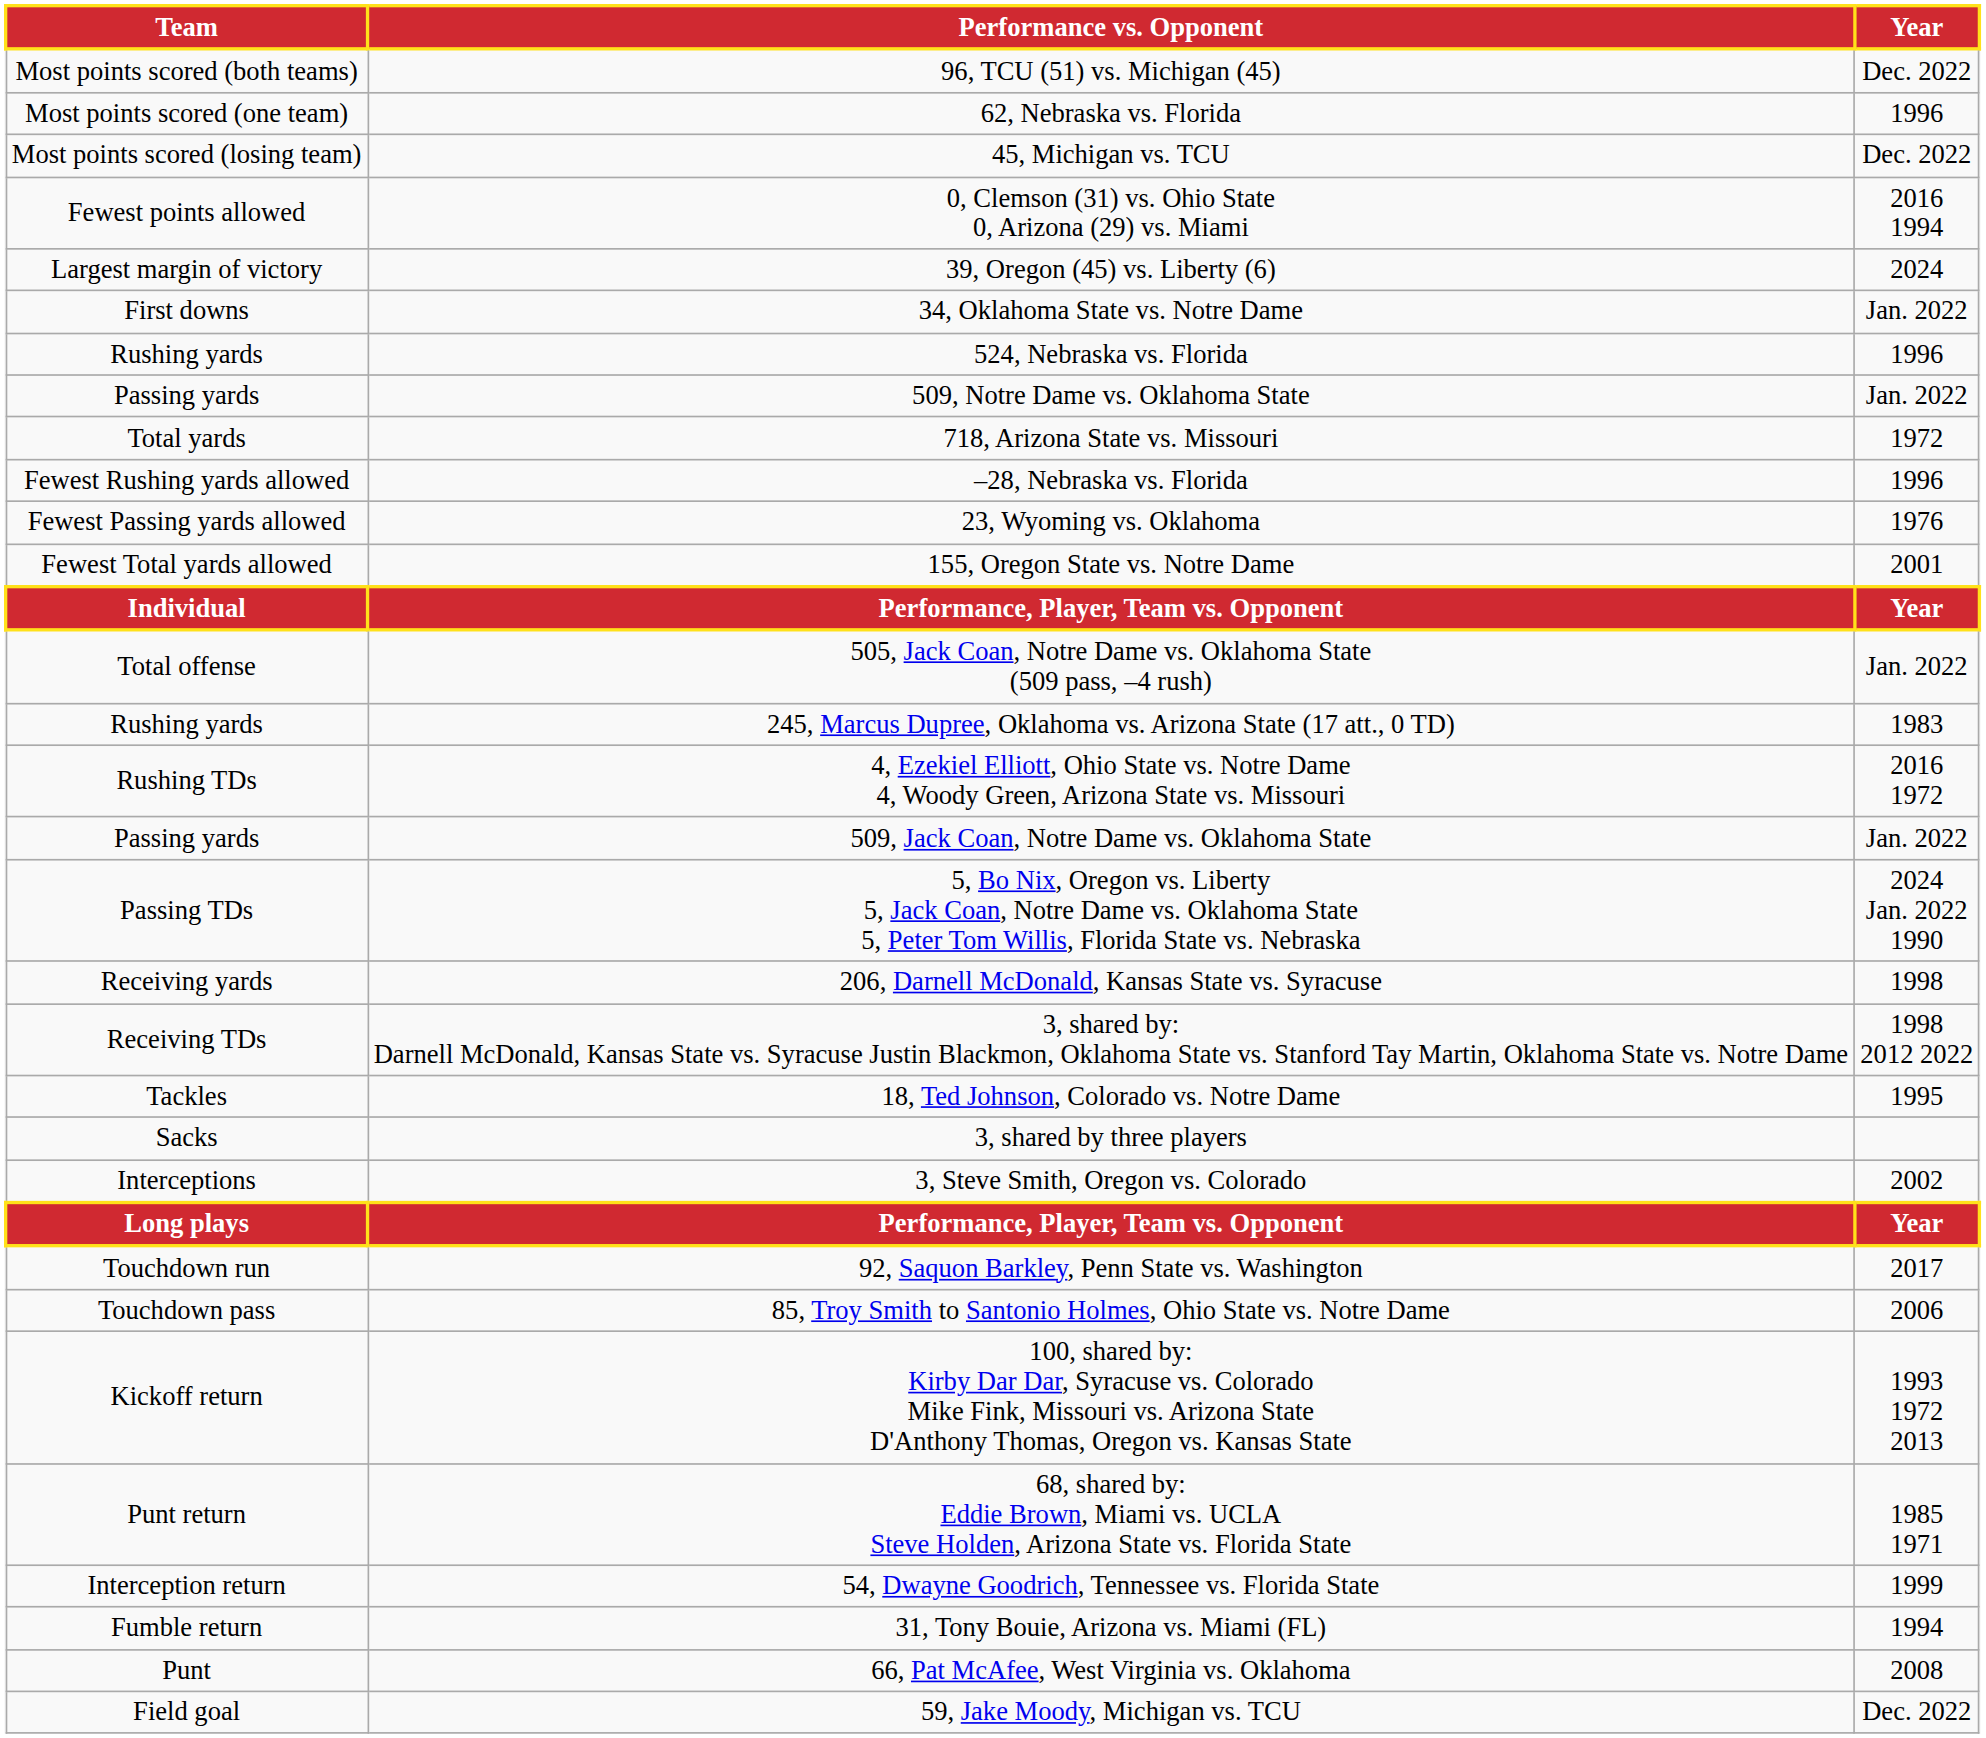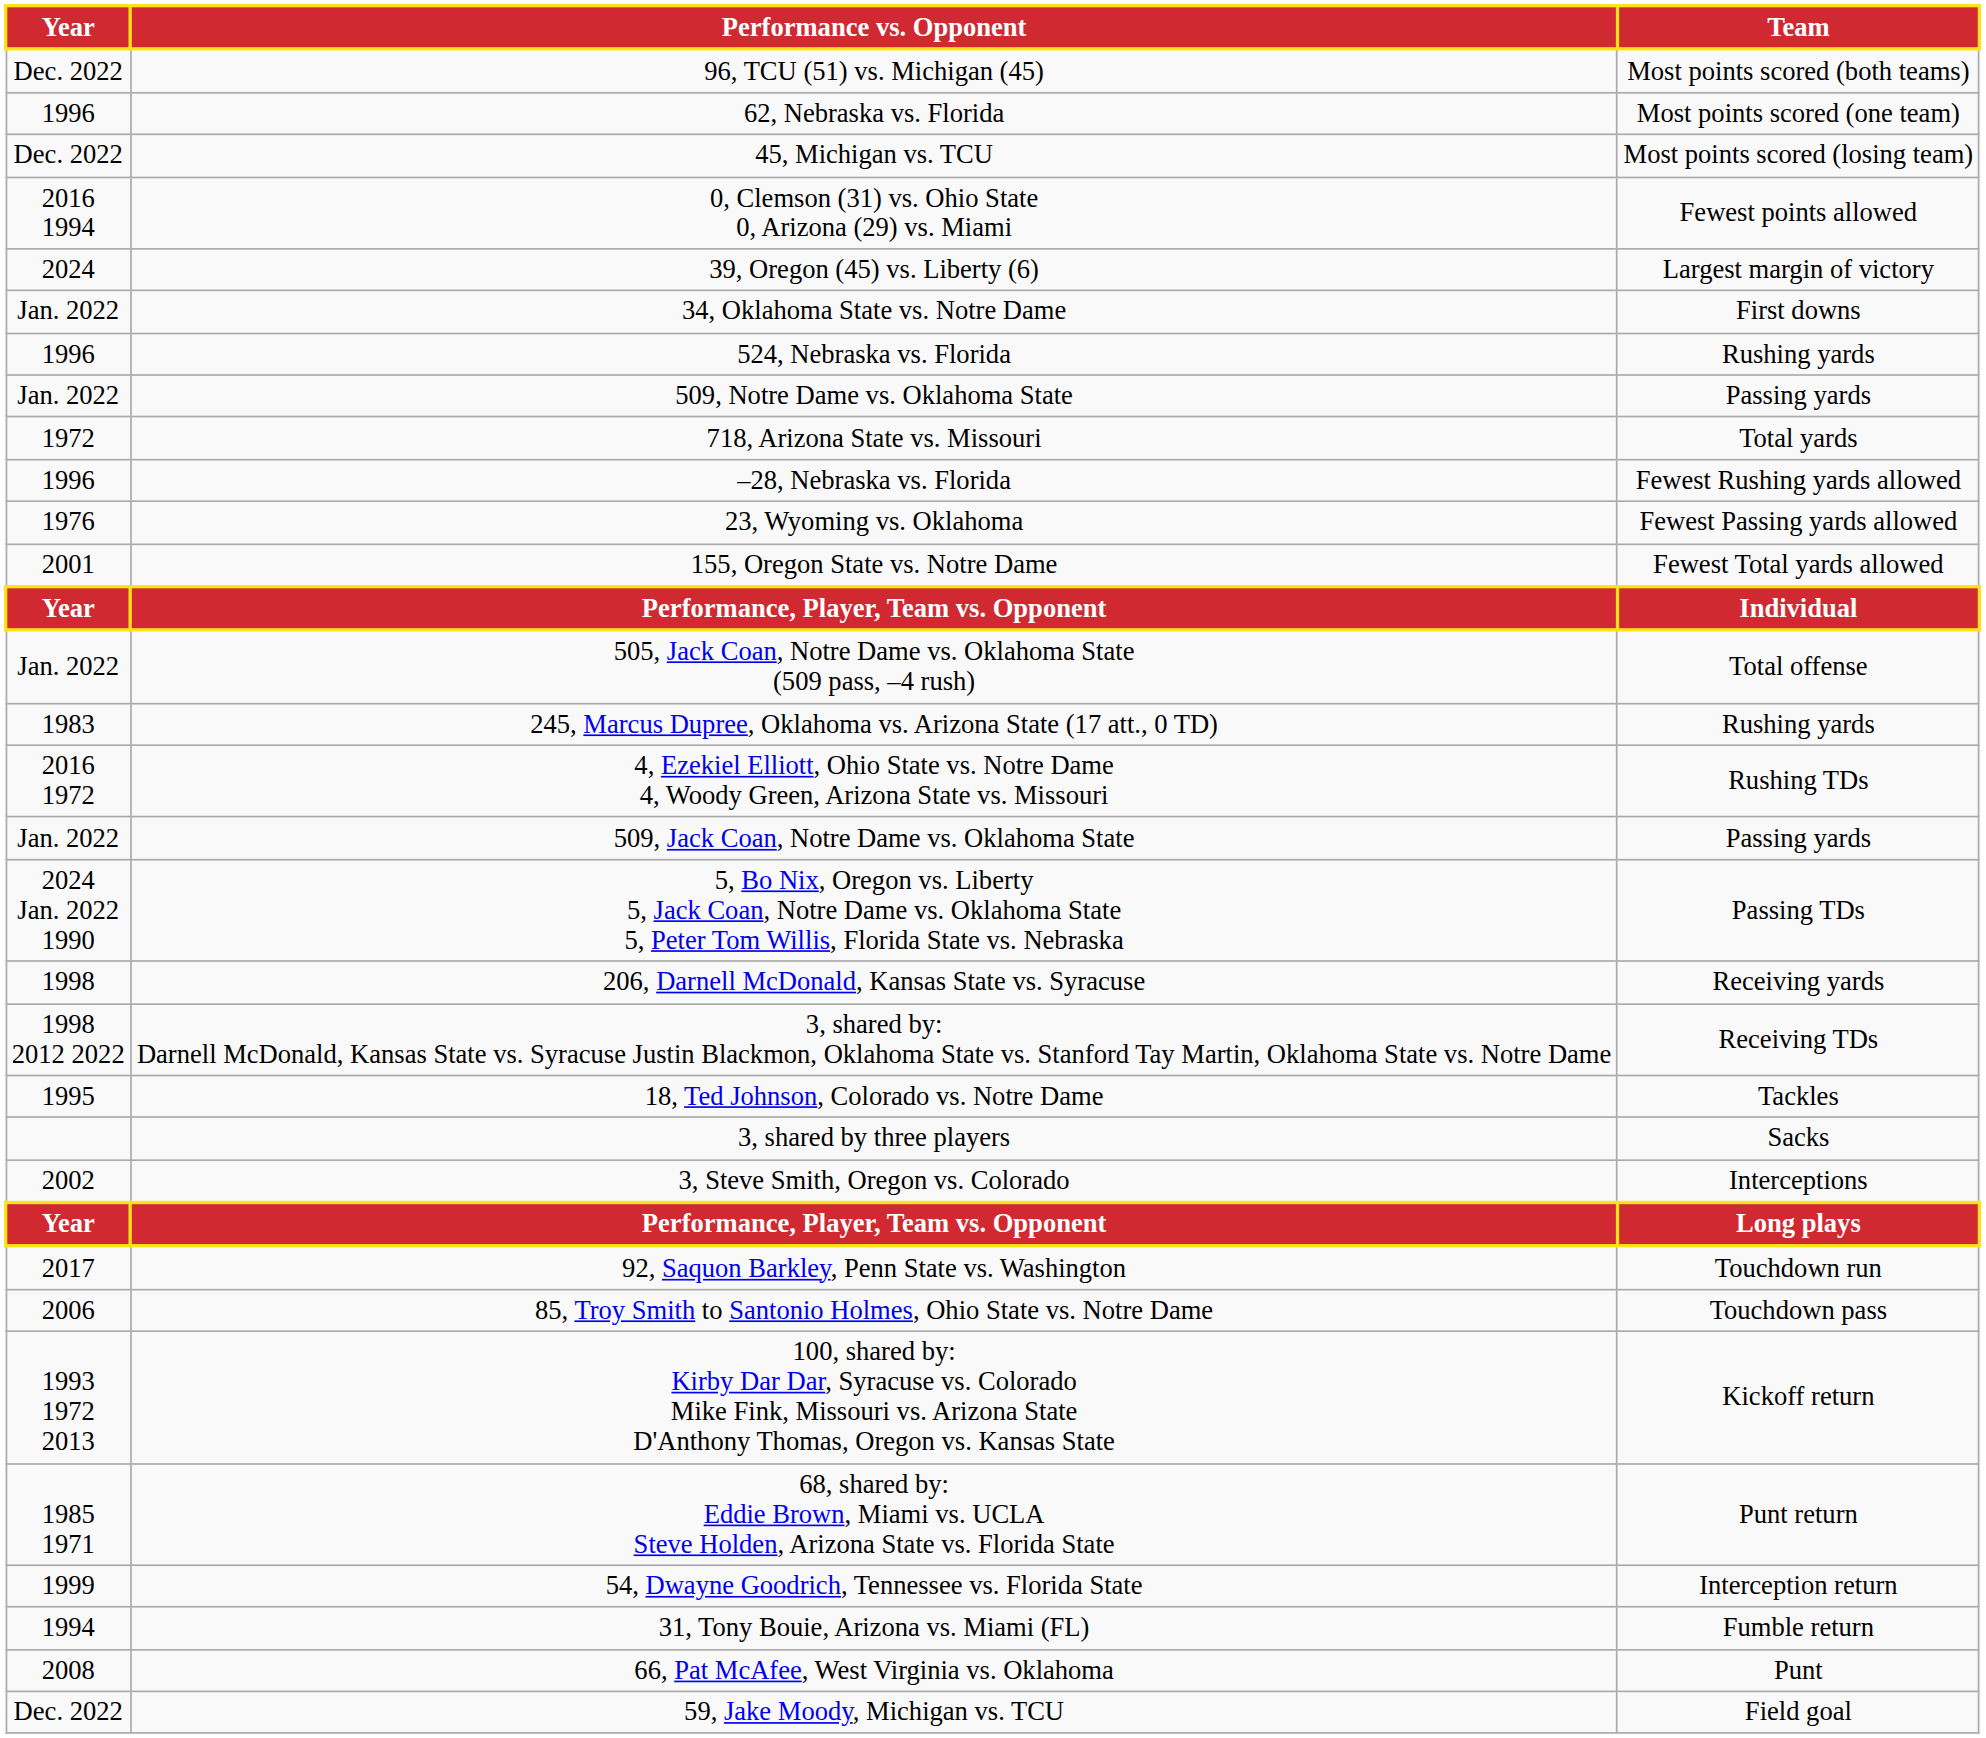columns swapped: (187, 27) <-> (1917, 27)
